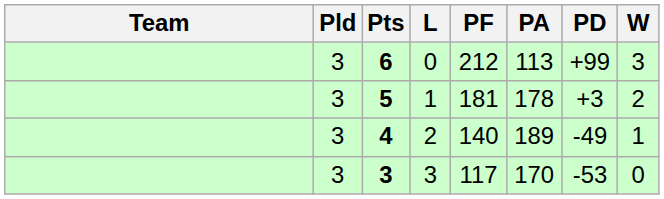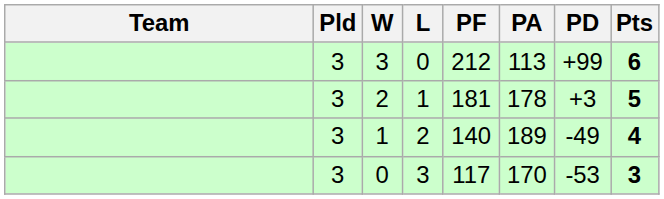columns swapped: (638, 23) <-> (386, 23)
